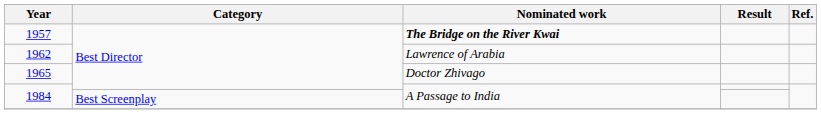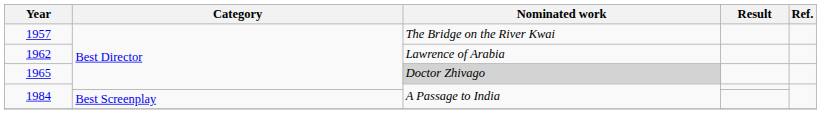(482, 34) bold -> (480, 34) normal
(445, 73) no background -> (445, 73) lightgrey background
